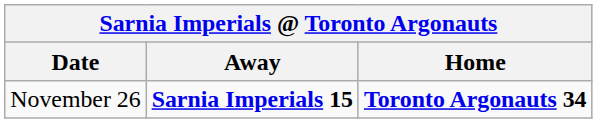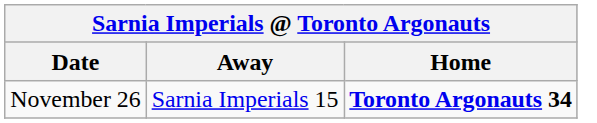(252, 99) bold -> (245, 99) normal
